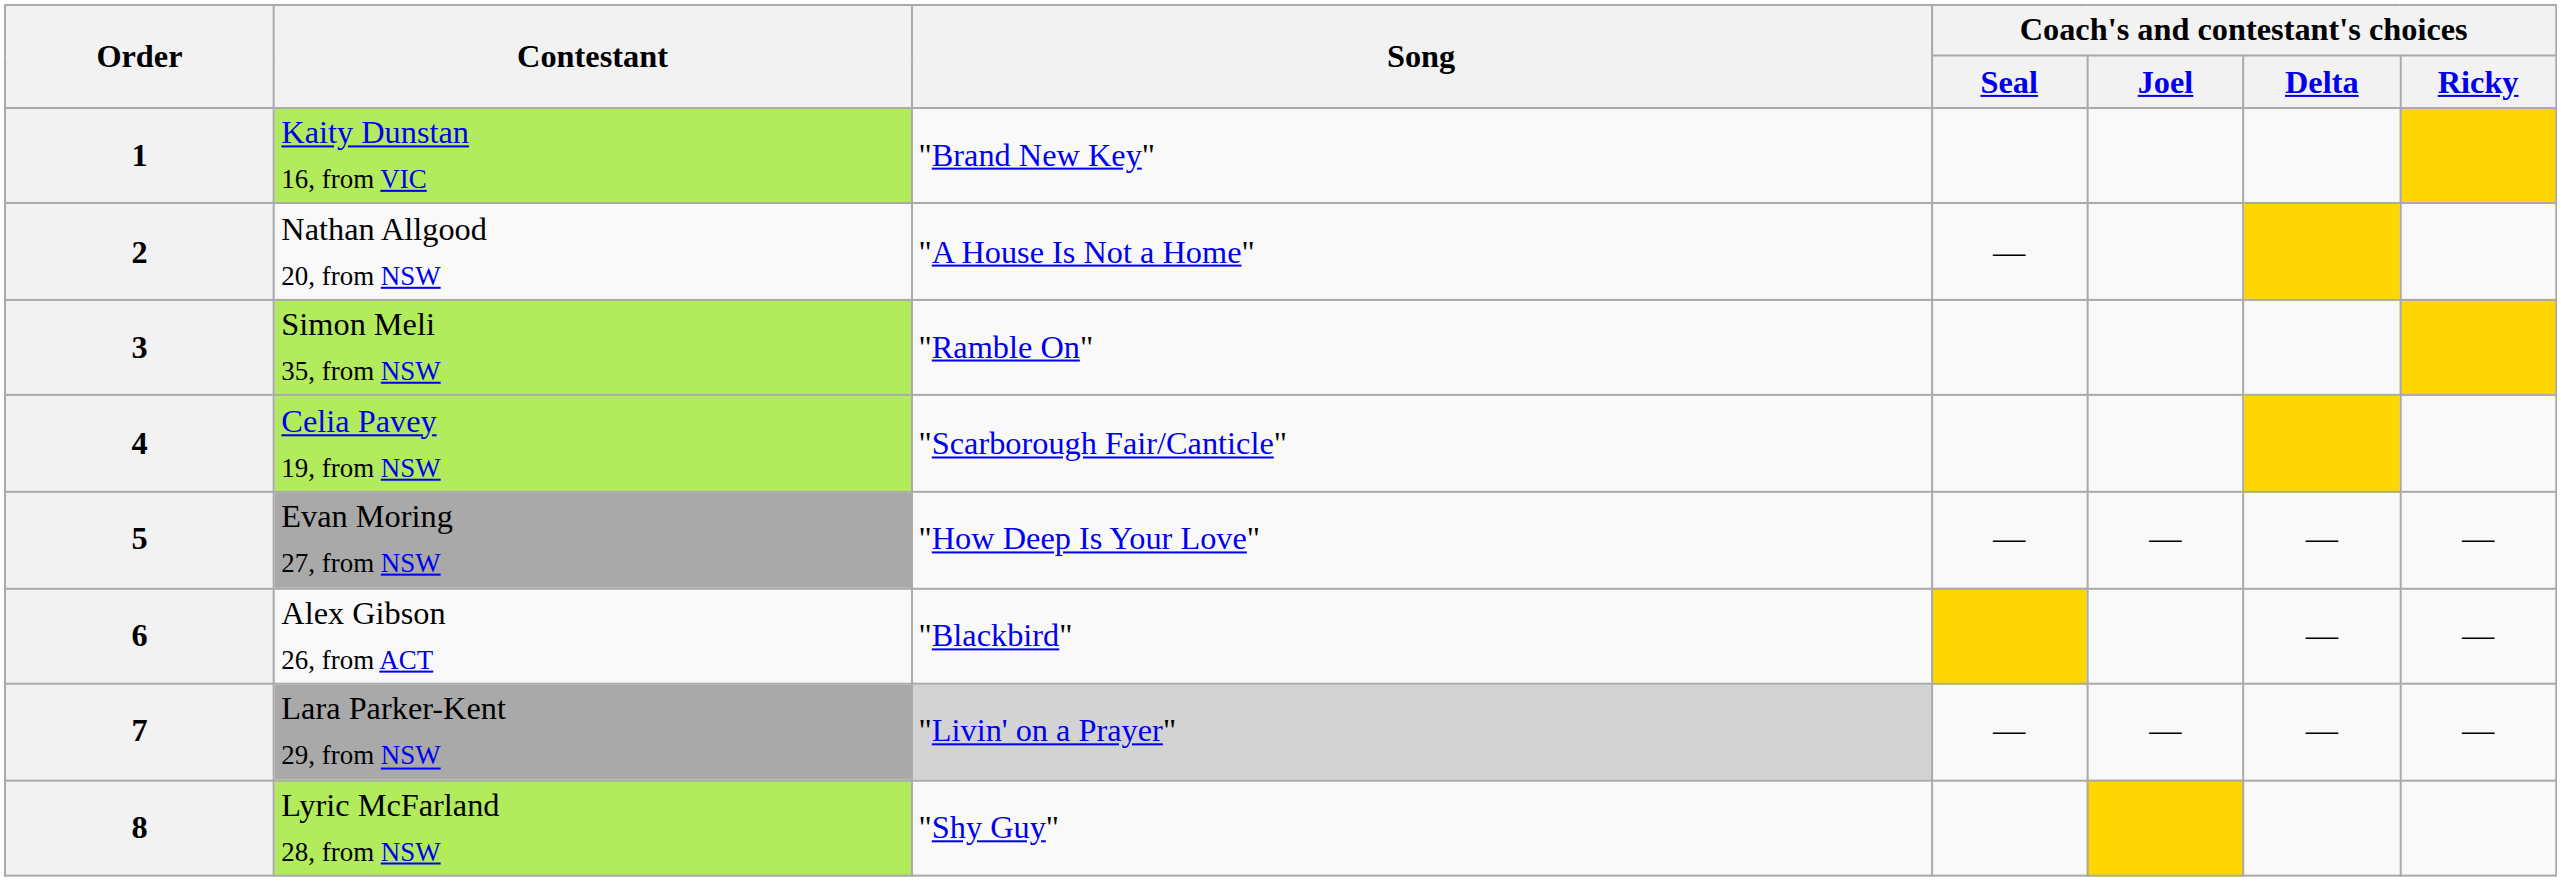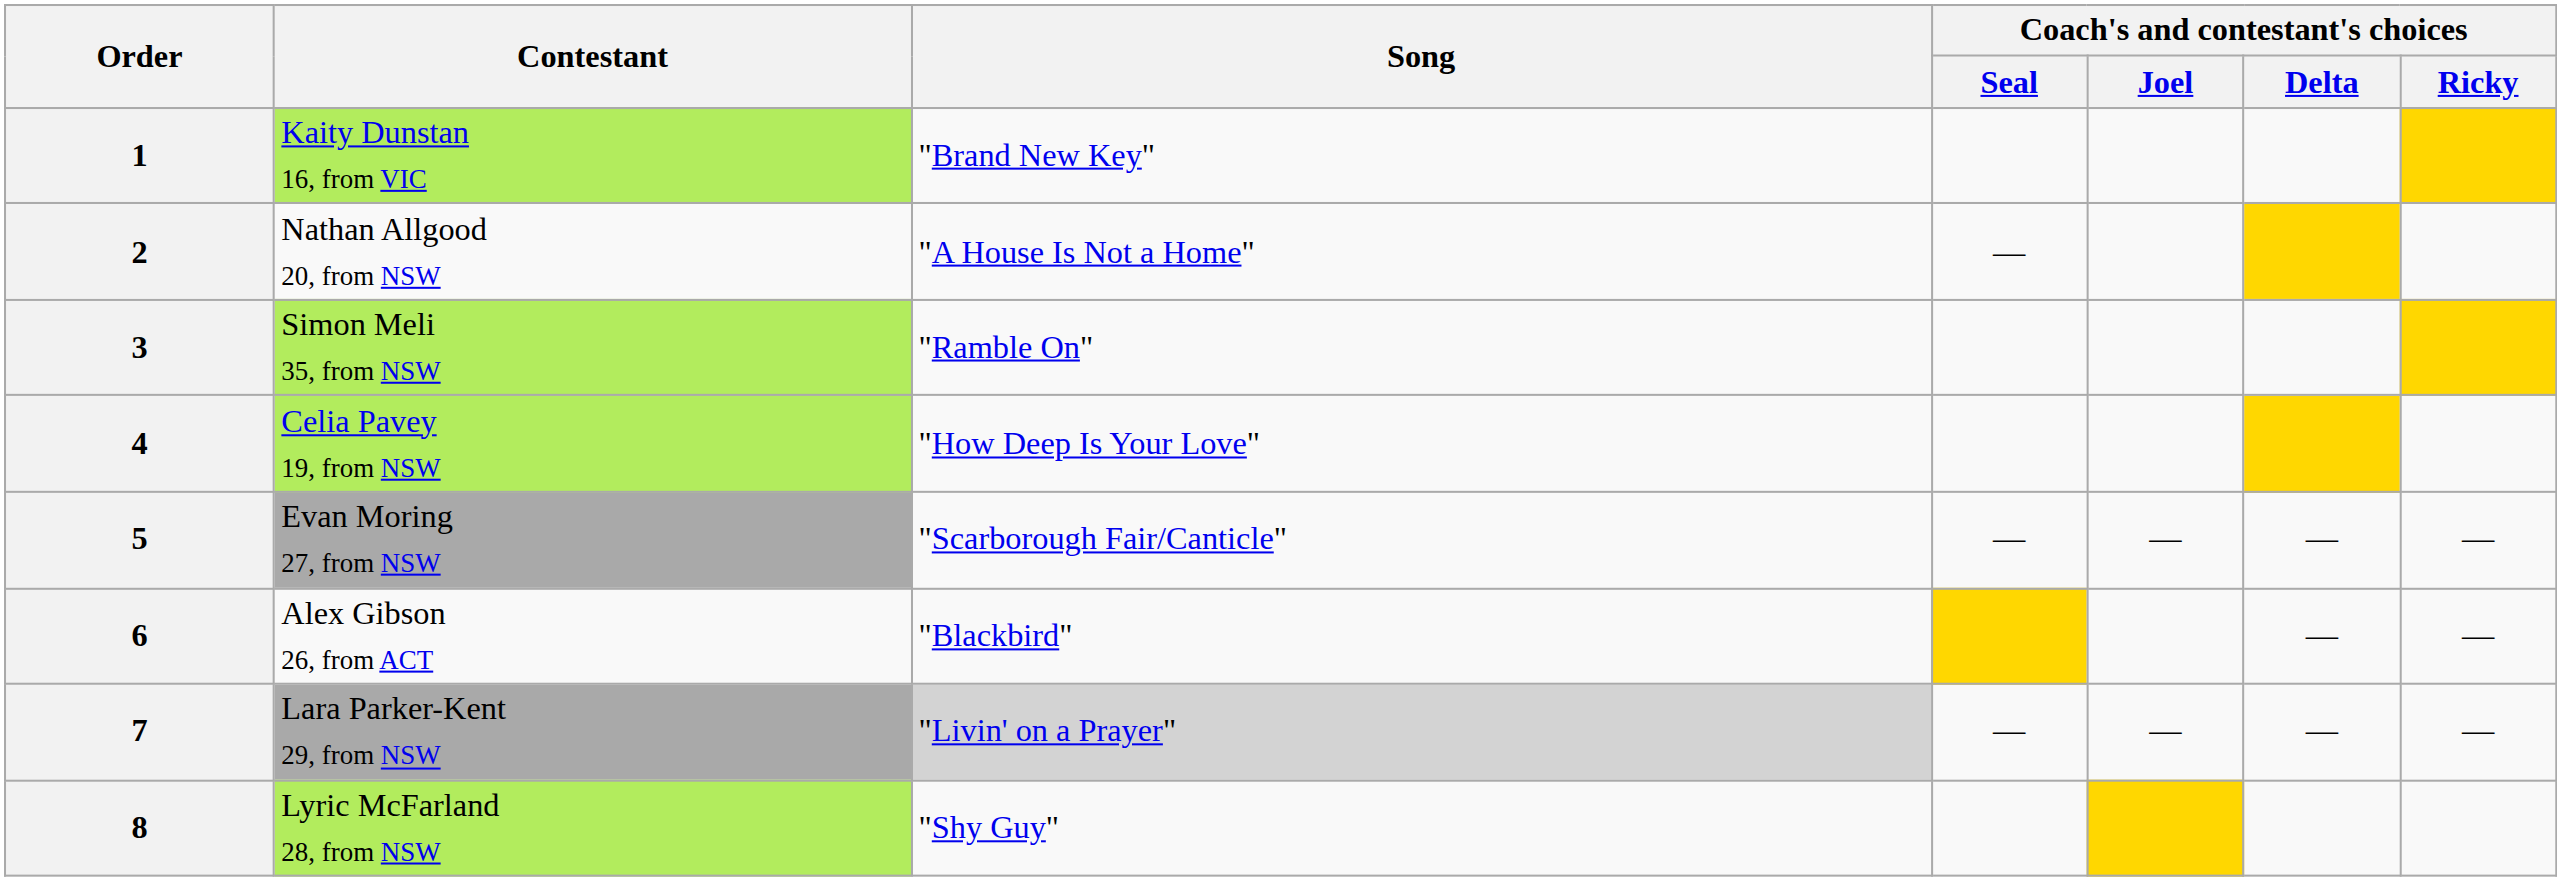(1103, 443) "Scarborough Fair/Canticle" -> (1089, 443) "How Deep Is Your Love"
(1089, 539) "How Deep Is Your Love" -> (1103, 539) "Scarborough Fair/Canticle"
